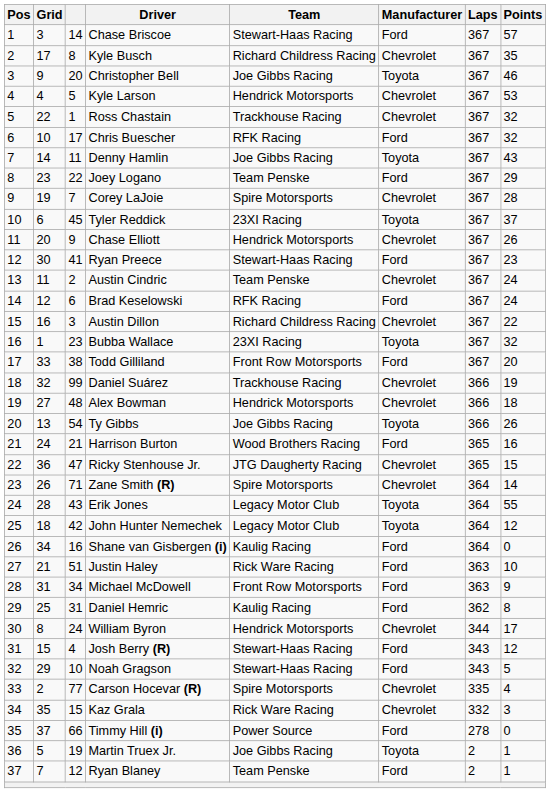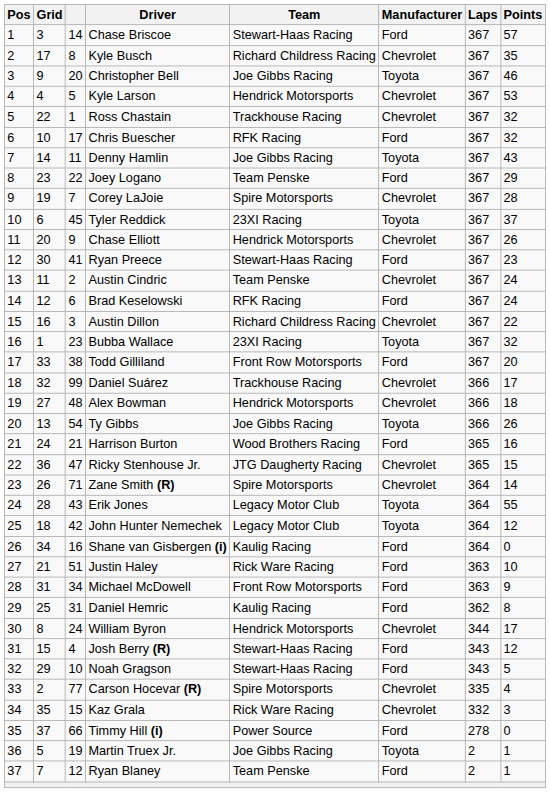(511, 382) 19 -> (511, 382) 17
